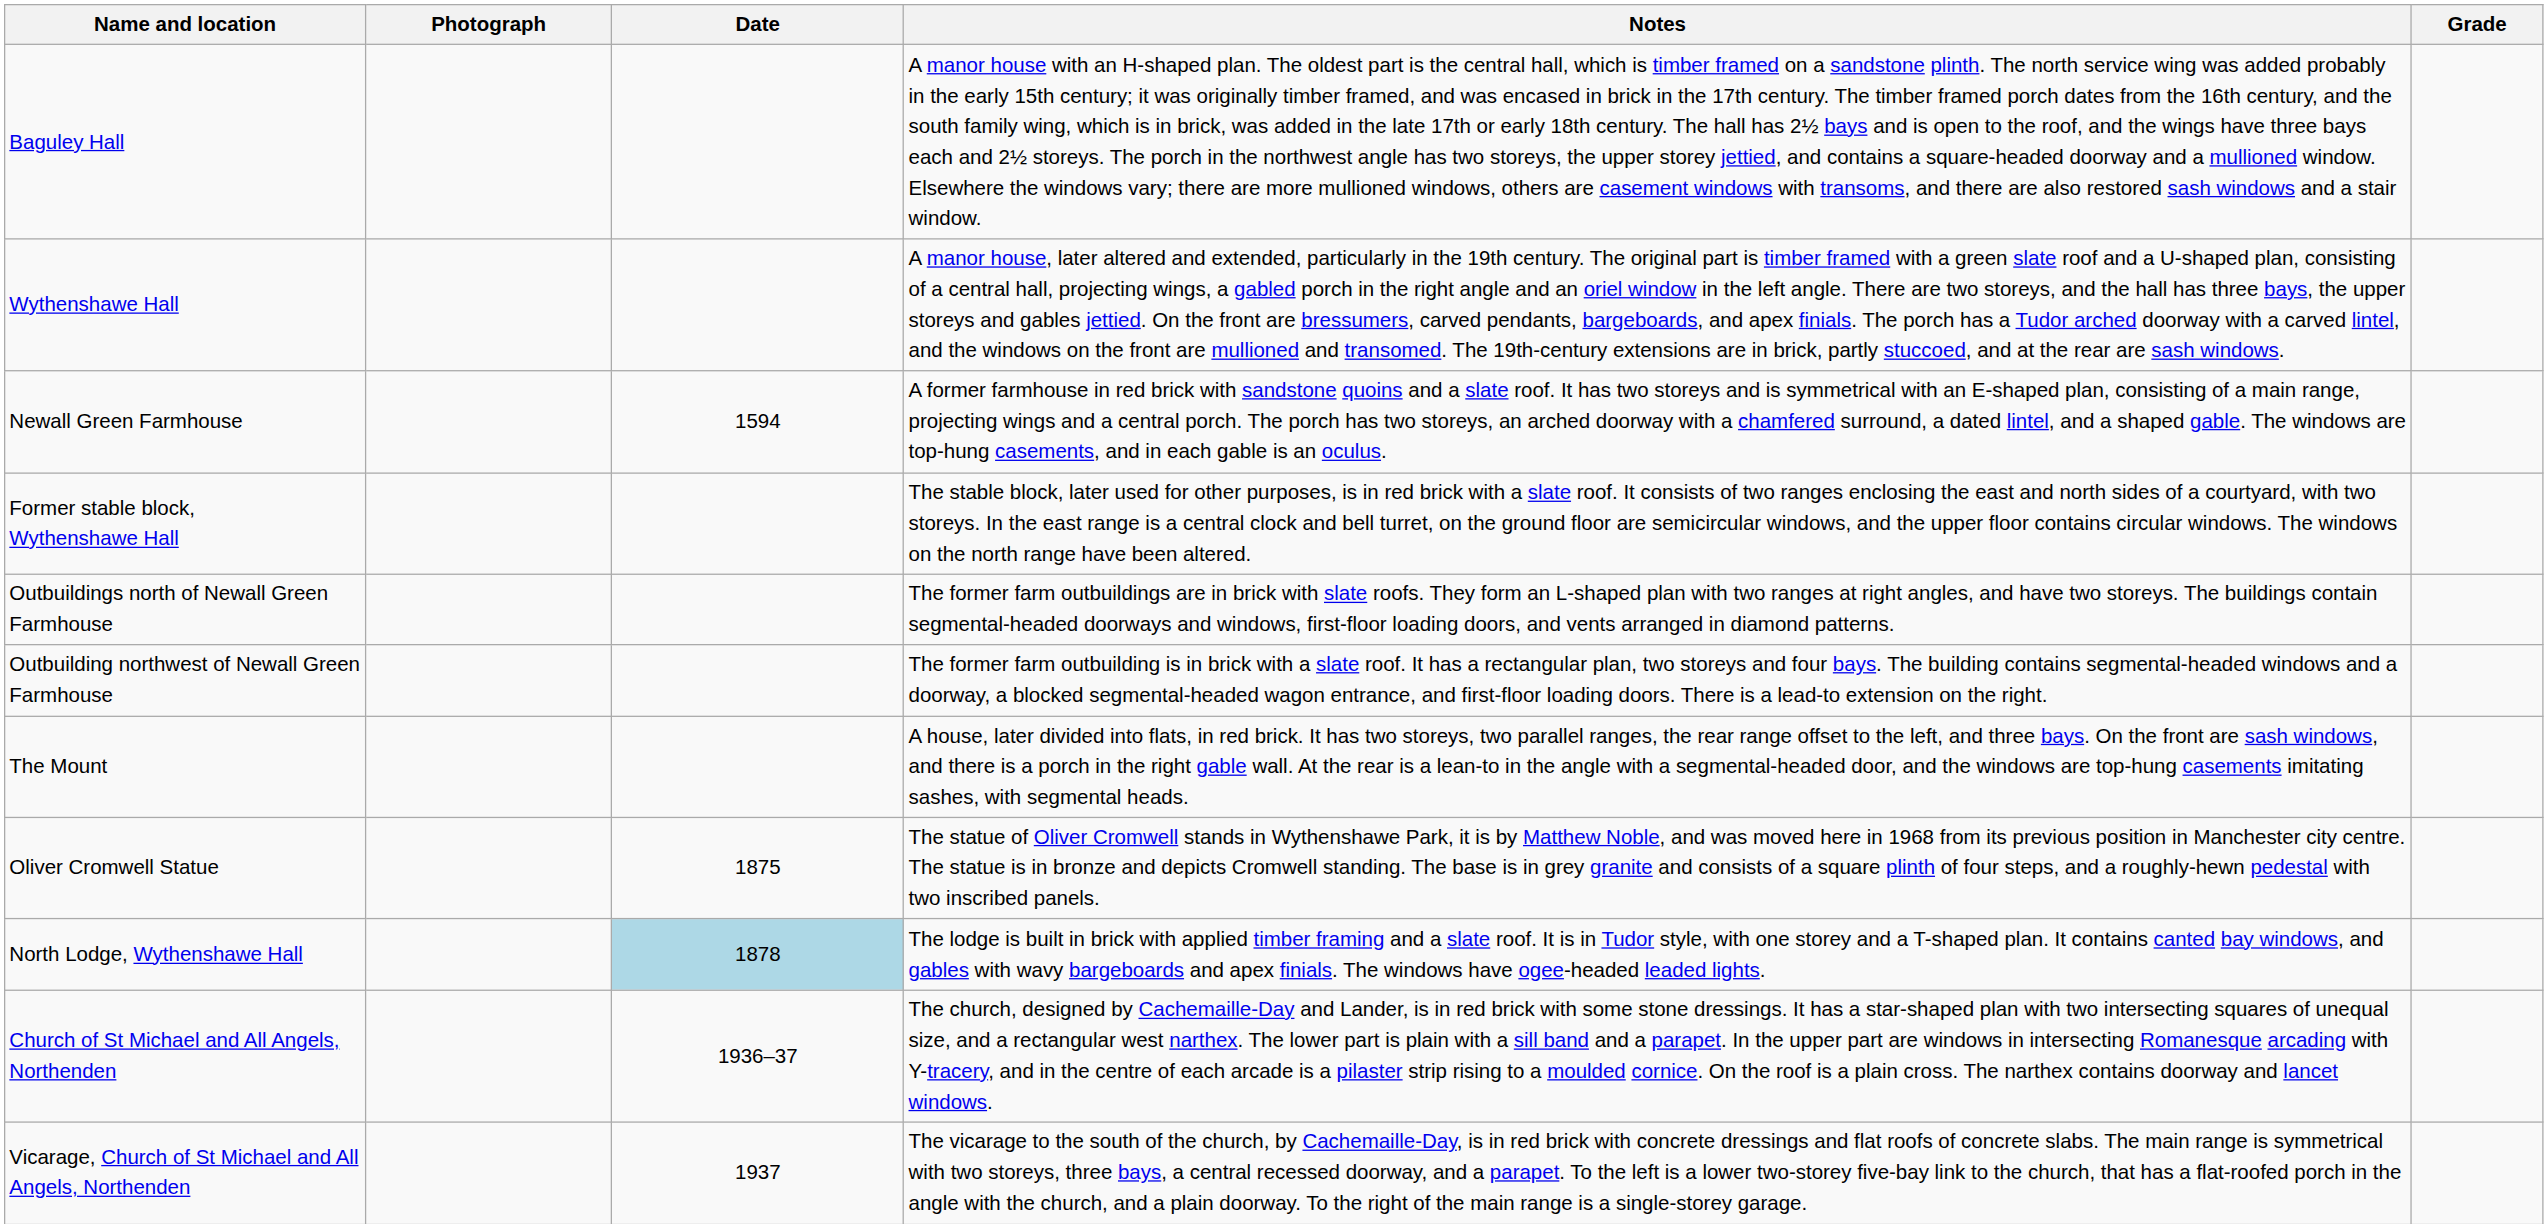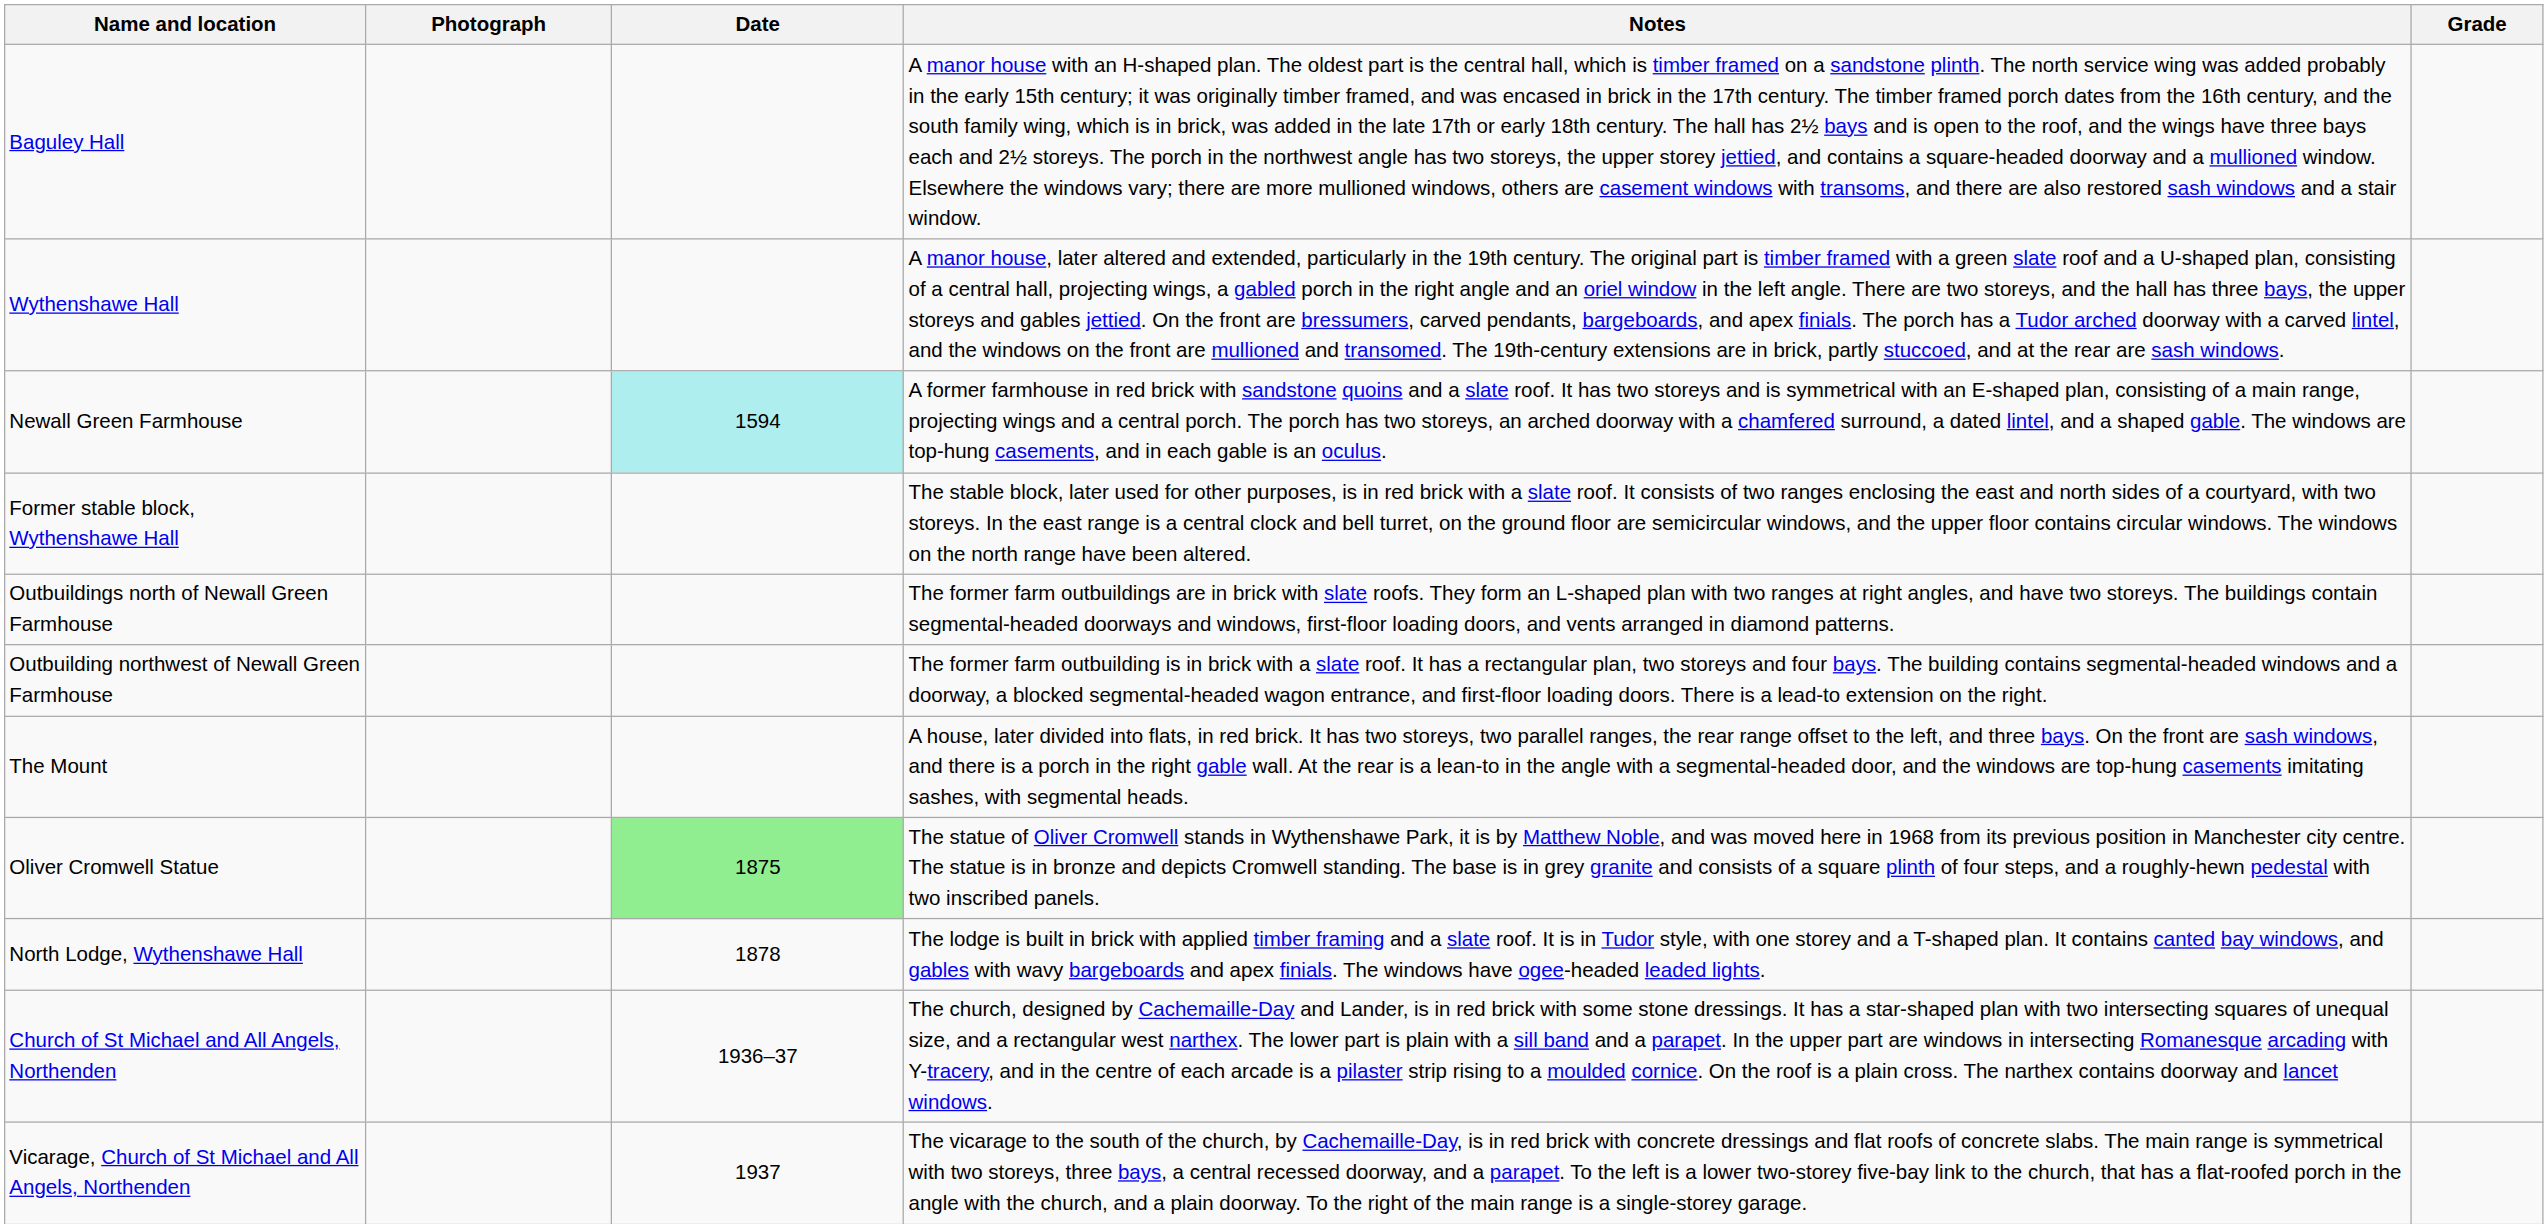(758, 421) no background -> (758, 421) paleturquoise background
(758, 868) no background -> (758, 868) lightgreen background
(758, 954) lightblue background -> (758, 954) no background
